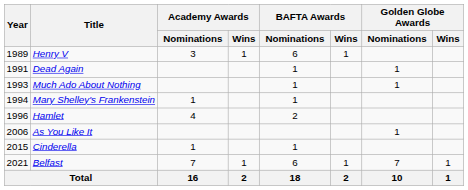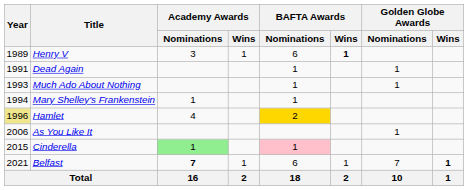(346, 54) normal -> (346, 54) bold
(17, 116) no background -> (17, 116) khaki background
(295, 116) no background -> (295, 116) gold background
(193, 147) no background -> (193, 147) lightgreen background
(295, 147) no background -> (295, 147) pink background
(193, 162) normal -> (193, 162) bold
(448, 162) normal -> (448, 162) bold
